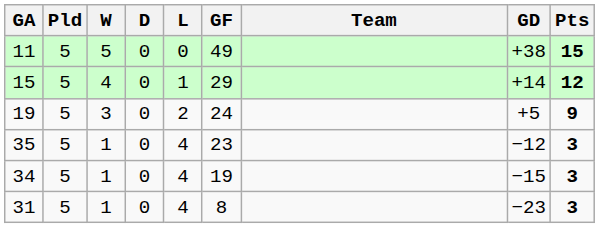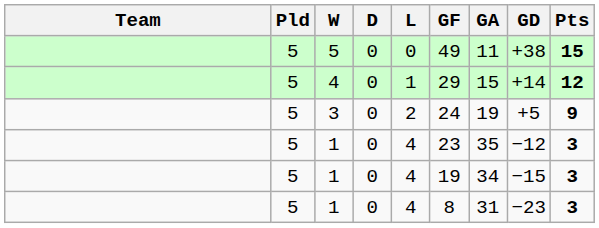columns swapped: (374, 20) <-> (24, 20)
